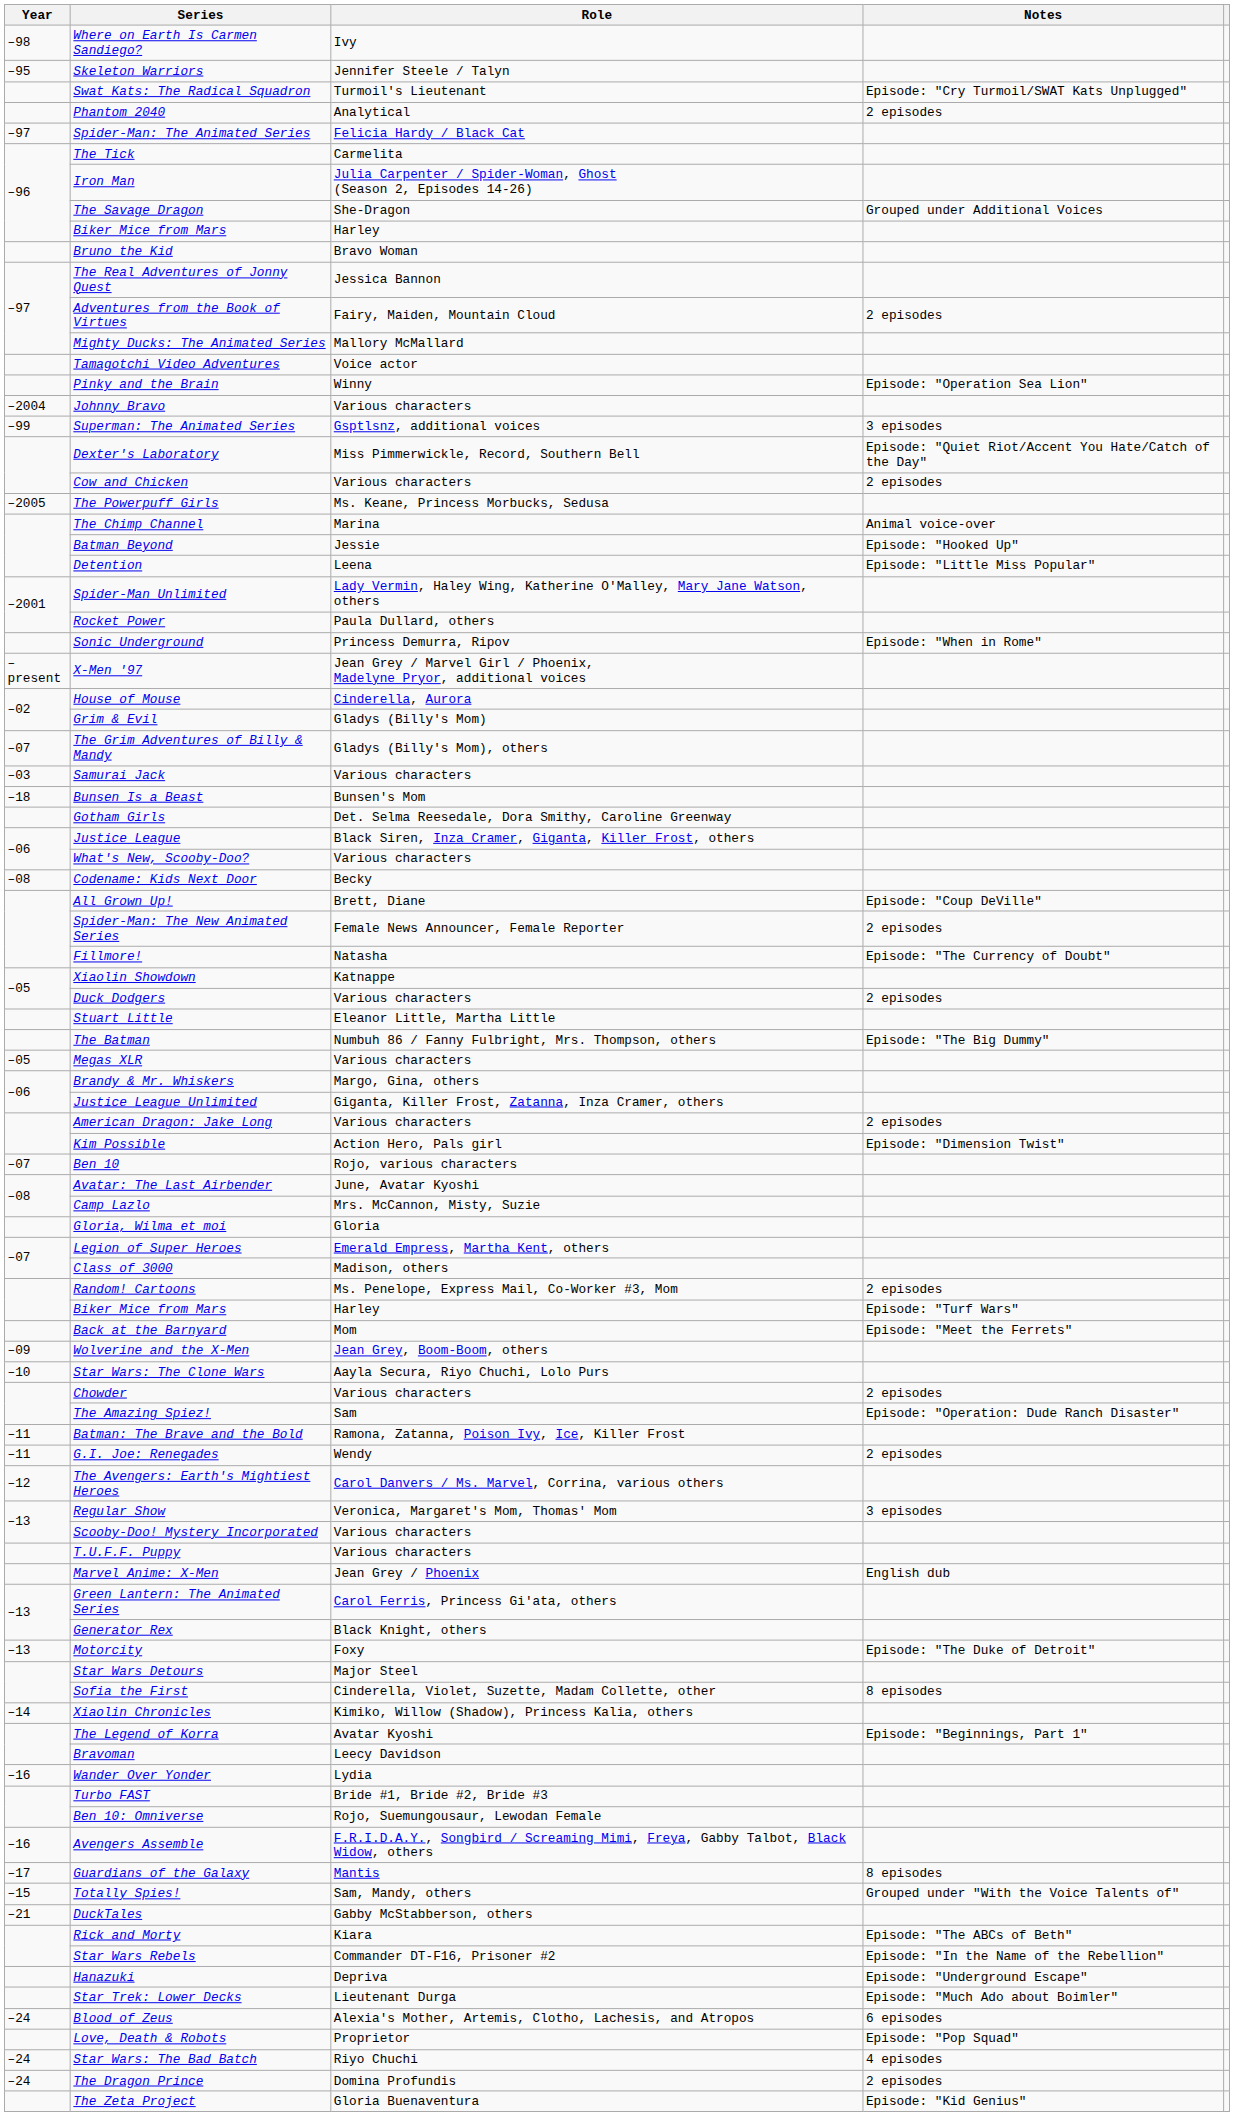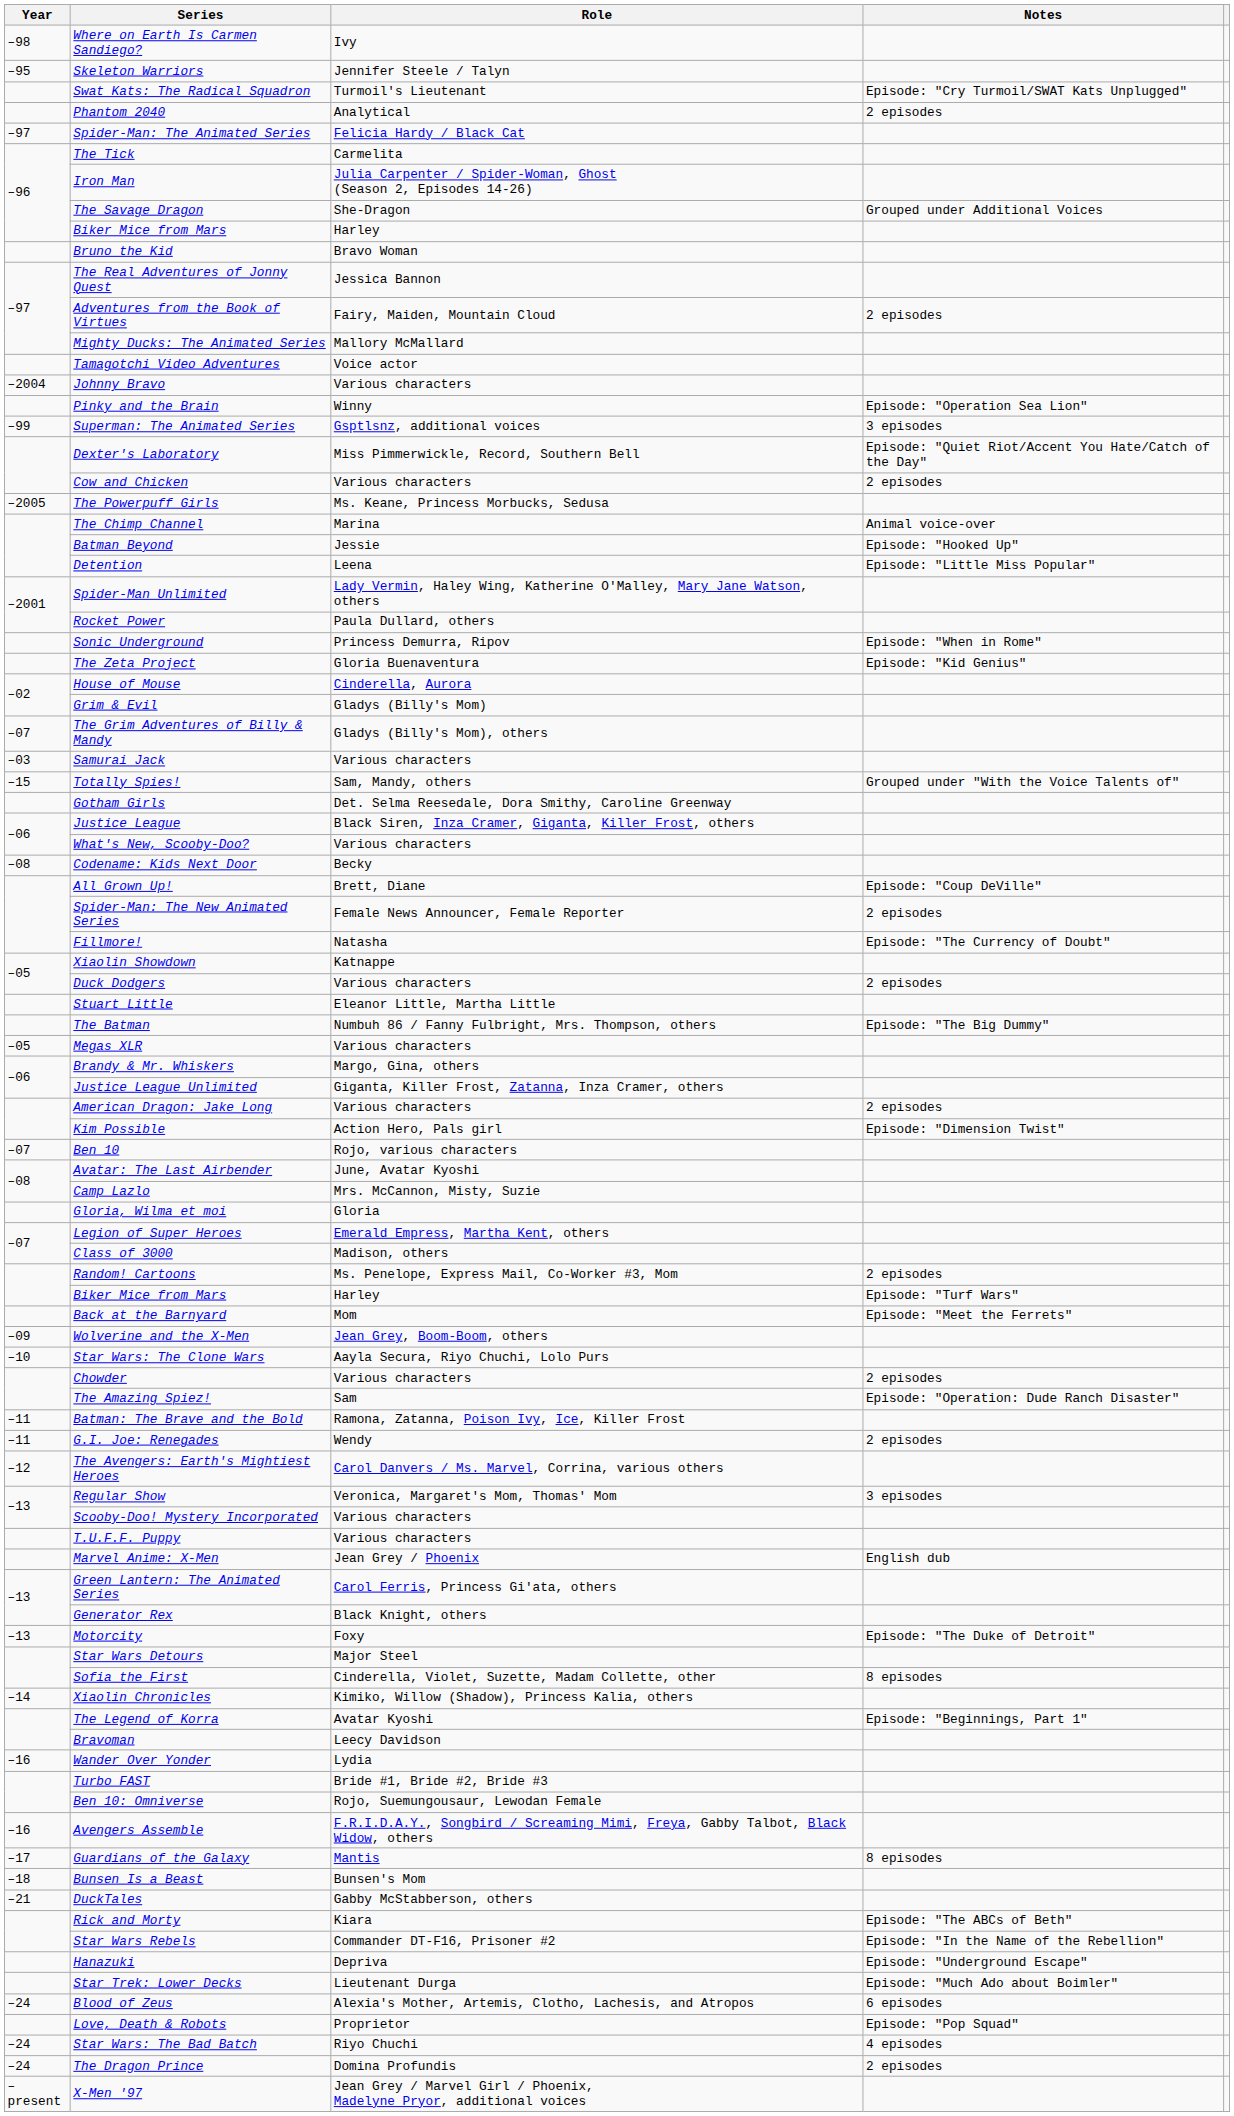rows swapped: (119, 406) <-> (146, 385)
rows swapped: (135, 2102) <-> (108, 671)
rows swapped: (127, 1894) <-> (138, 797)
